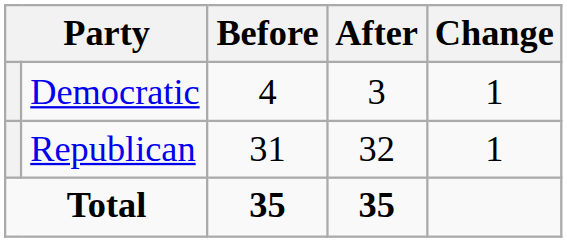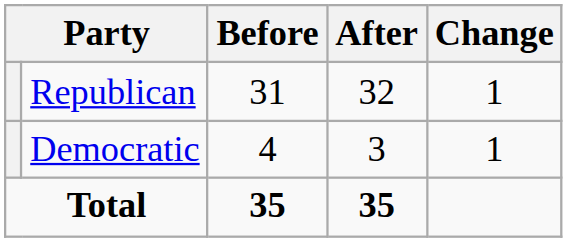rows swapped: (113, 148) <-> (115, 90)
